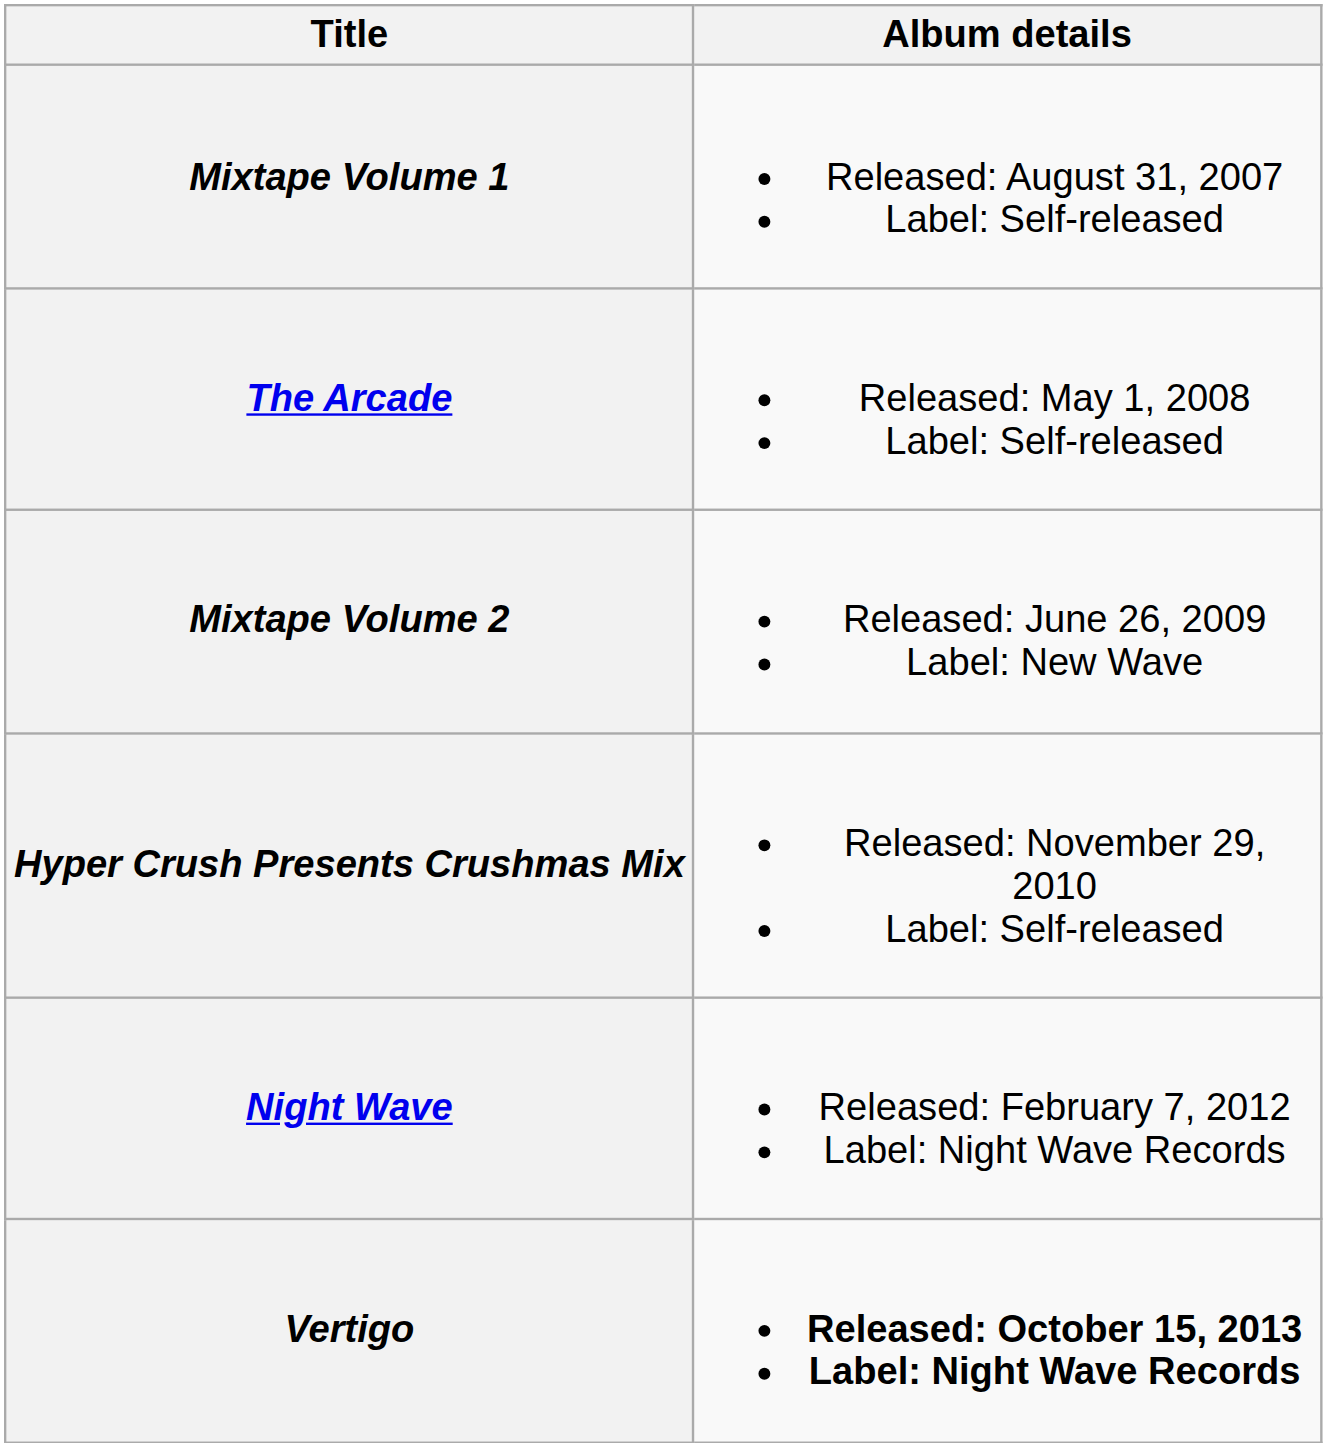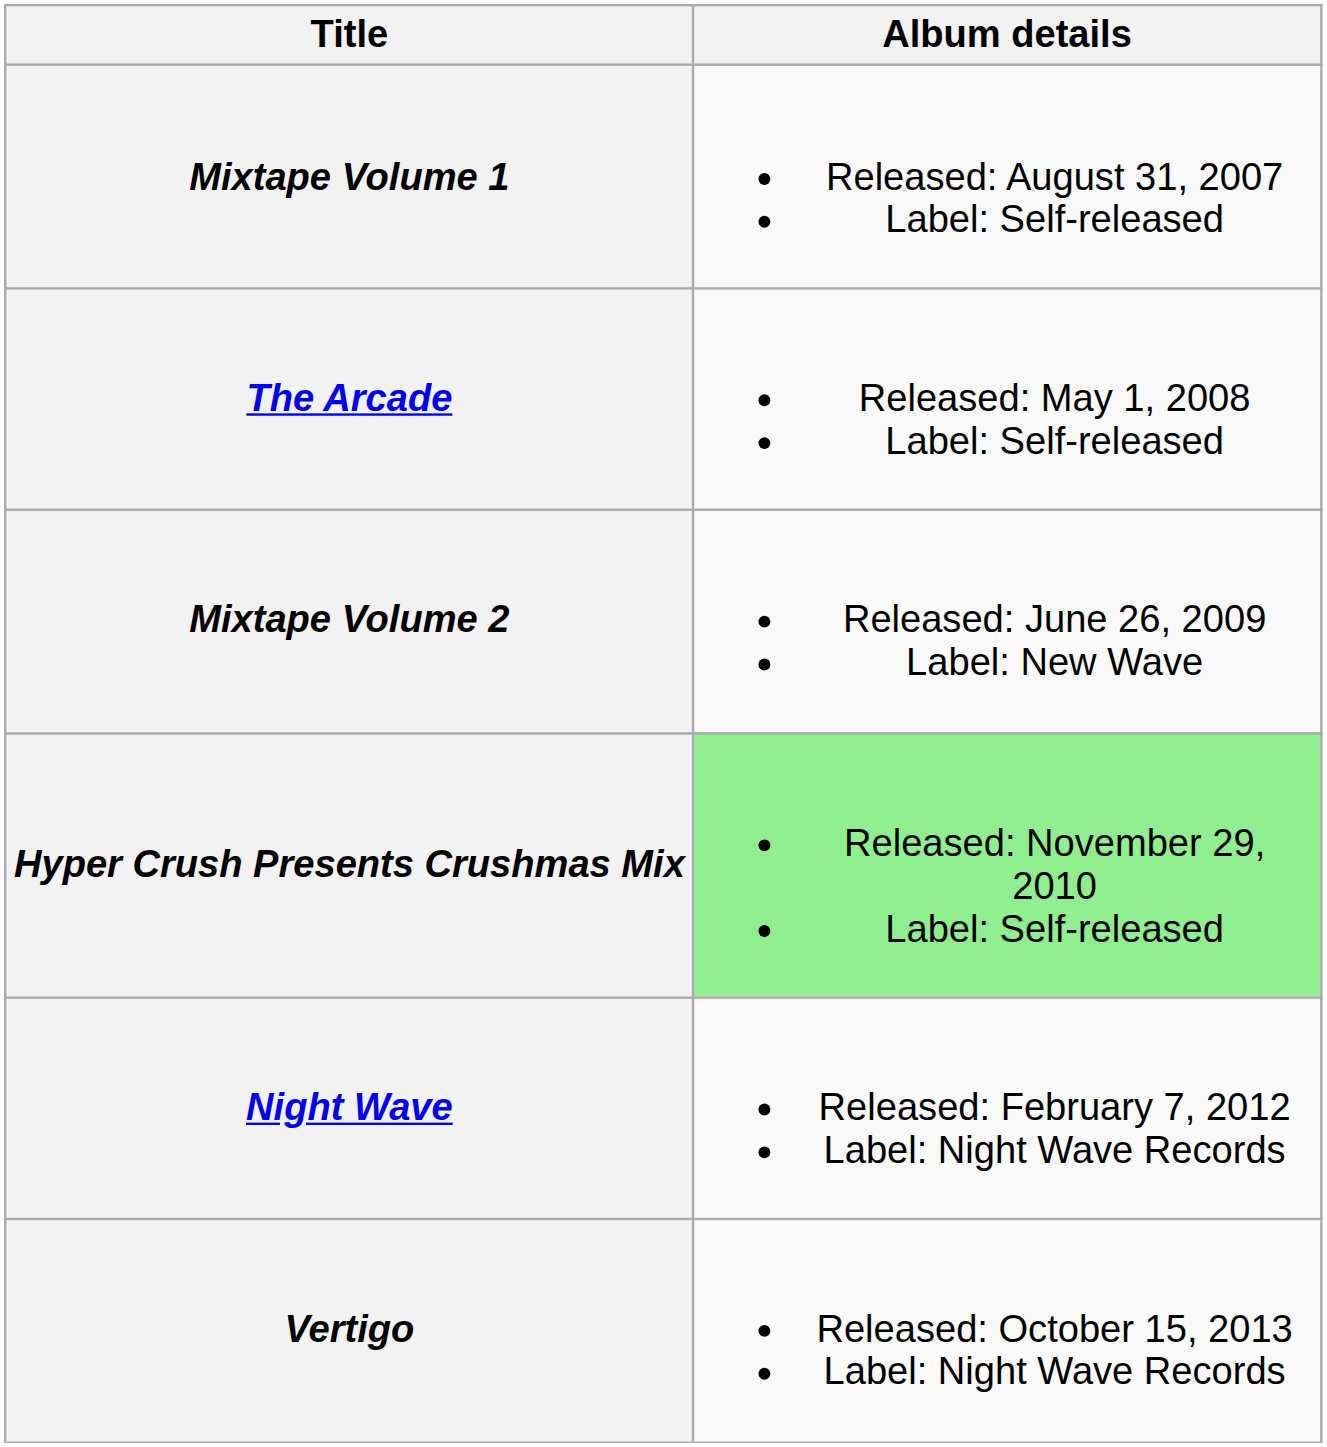(1007, 886) no background -> (1007, 886) lightgreen background
(1007, 1352) bold -> (1007, 1352) normal
